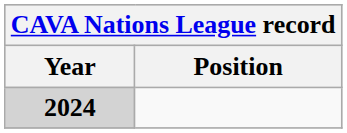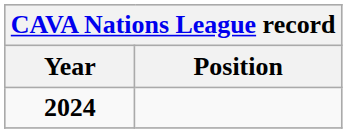(70, 107) lightgrey background -> (70, 107) no background
